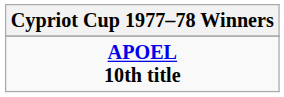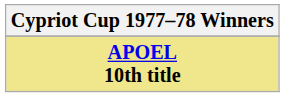(142, 63) no background -> (142, 63) khaki background
